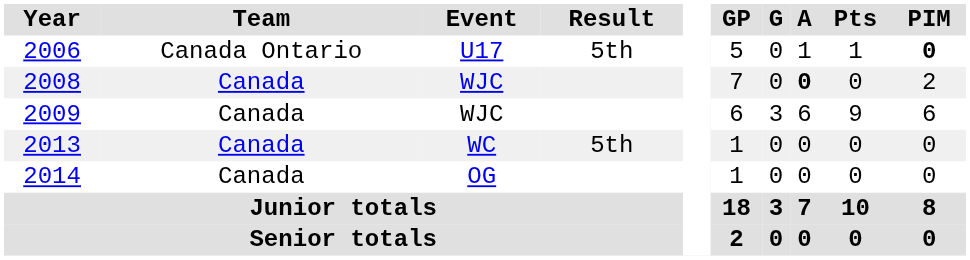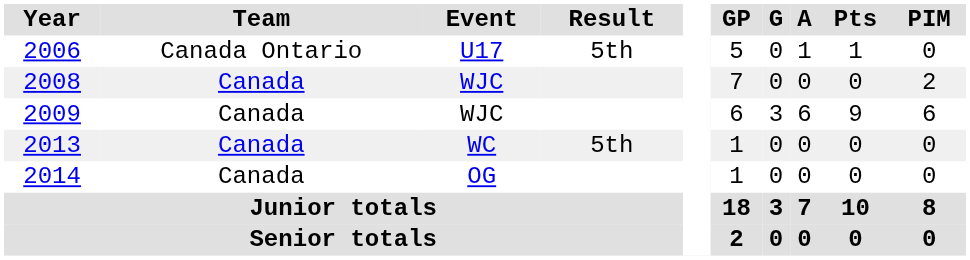(929, 51) bold -> (929, 51) normal
(805, 83) bold -> (805, 83) normal
